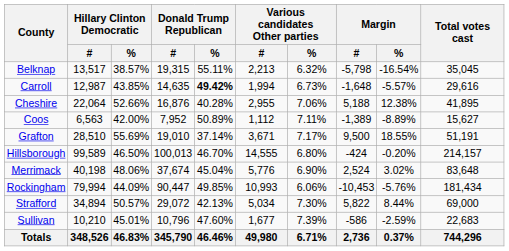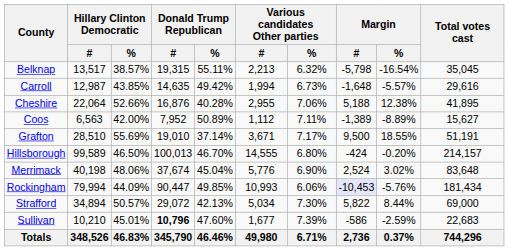(215, 86) bold -> (215, 86) normal
(356, 187) no background -> (356, 187) lavender background
(173, 220) normal -> (173, 220) bold
